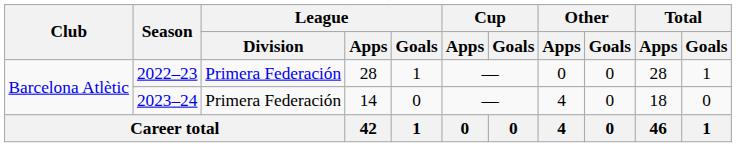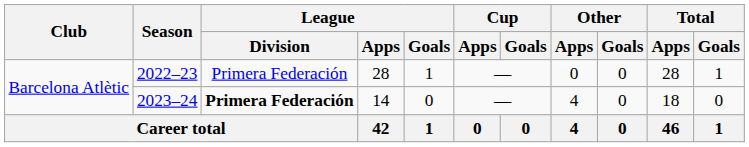(273, 100) normal -> (280, 100) bold
